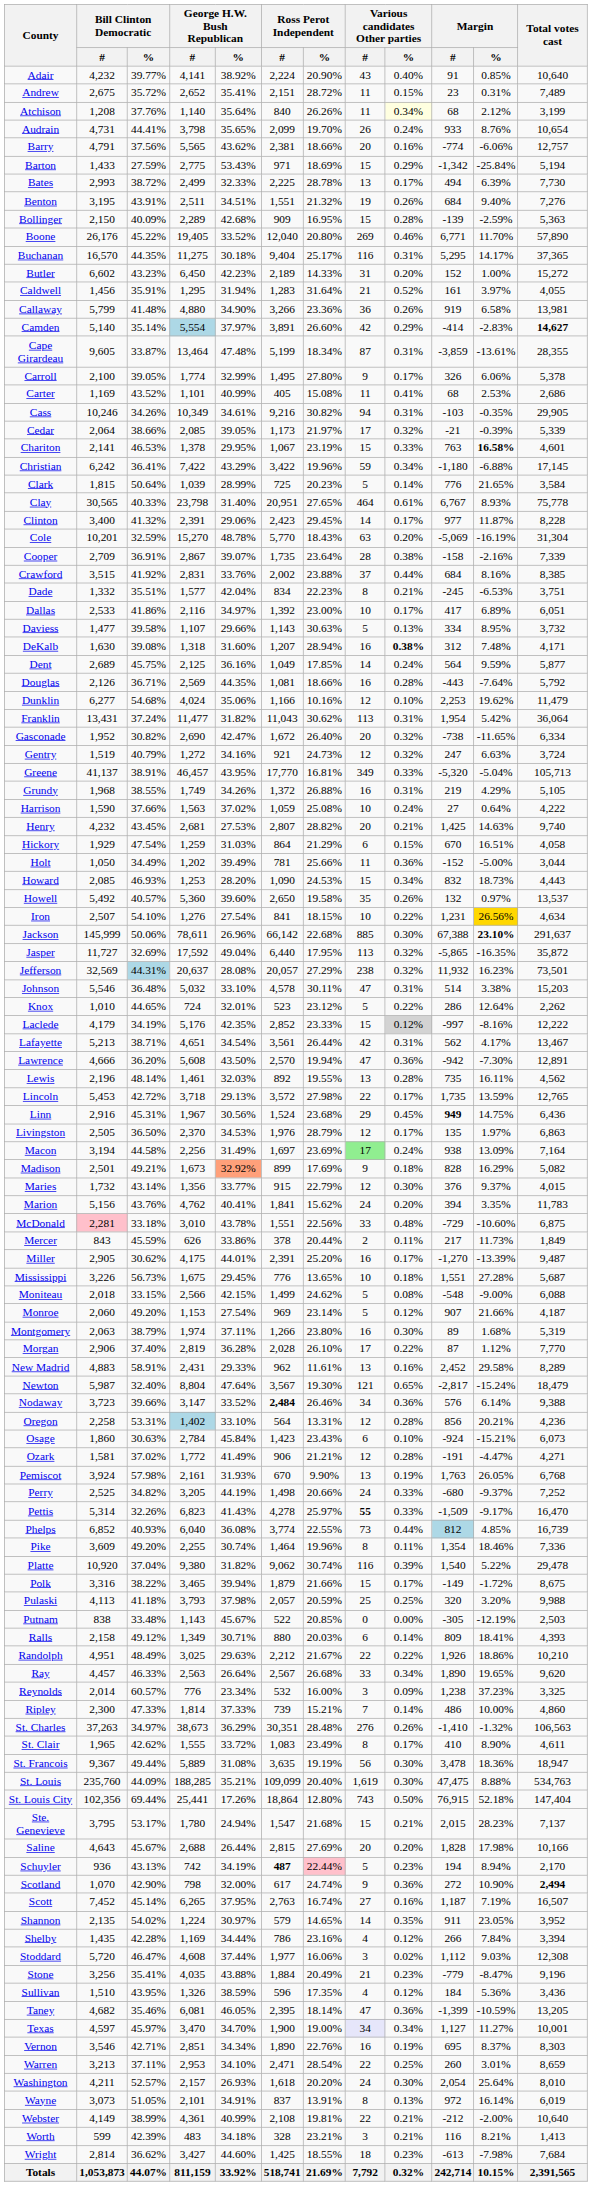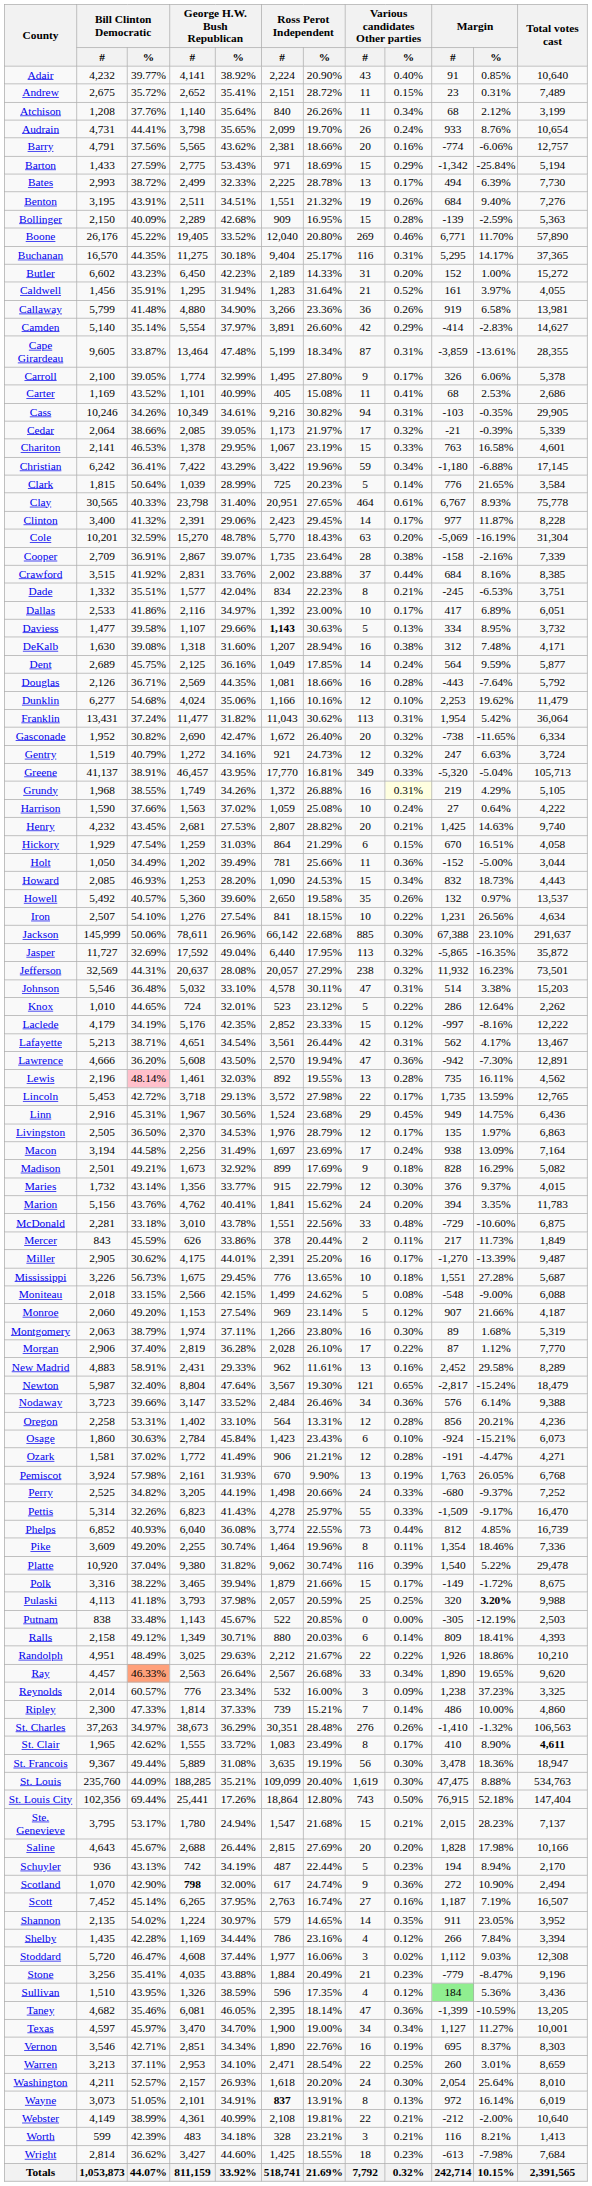(408, 111) lightyellow background -> (408, 111) no background
(192, 327) lightblue background -> (192, 327) no background
(552, 327) bold -> (552, 327) normal
(496, 448) bold -> (496, 448) normal
(282, 628) normal -> (282, 628) bold
(408, 646) bold -> (408, 646) normal
(408, 790) no background -> (408, 790) lightyellow background
(496, 916) gold background -> (496, 916) no background
(496, 934) bold -> (496, 934) normal
(148, 970) lightblue background -> (148, 970) no background
(408, 1024) lightgrey background -> (408, 1024) no background
(148, 1078) no background -> (148, 1078) pink background
(453, 1114) bold -> (453, 1114) normal
(365, 1150) lightgreen background -> (365, 1150) no background
(238, 1168) lightsalmon background -> (238, 1168) no background
(102, 1222) pink background -> (102, 1222) no background
(282, 1403) bold -> (282, 1403) normal
(192, 1421) lightblue background -> (192, 1421) no background
(365, 1511) bold -> (365, 1511) normal
(453, 1529) lightblue background -> (453, 1529) no background
(496, 1601) normal -> (496, 1601) bold
(148, 1673) no background -> (148, 1673) lightsalmon background
(552, 1745) normal -> (552, 1745) bold
(282, 1866) bold -> (282, 1866) normal
(324, 1866) pink background -> (324, 1866) no background
(192, 1884) normal -> (192, 1884) bold
(552, 1884) bold -> (552, 1884) normal
(453, 1992) no background -> (453, 1992) lightgreen background
(365, 2028) lavender background -> (365, 2028) no background
(282, 2100) normal -> (282, 2100) bold
